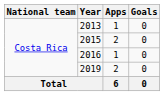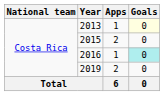(144, 26) no background -> (144, 26) lightyellow background
(144, 55) no background -> (144, 55) paleturquoise background
